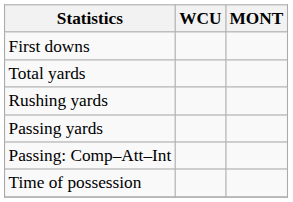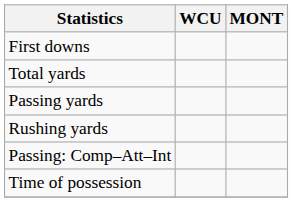rows swapped: (58, 100) <-> (56, 128)
